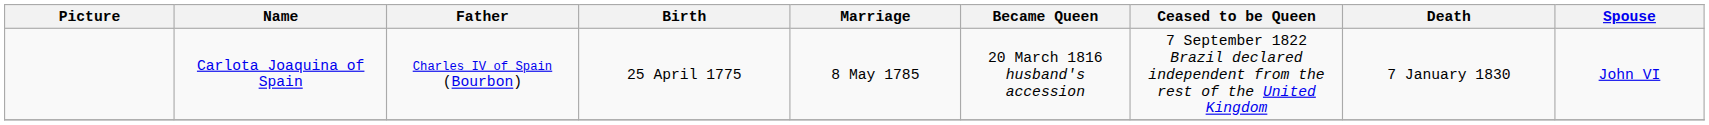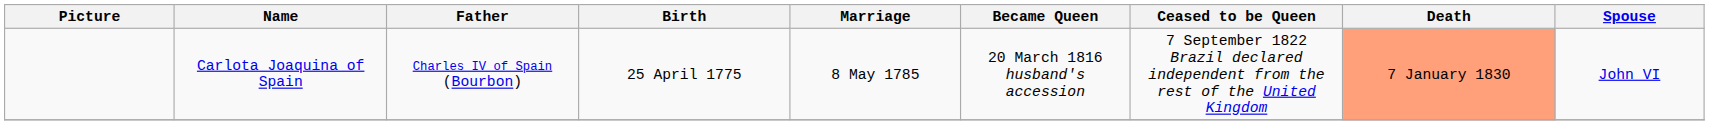(1449, 74) no background -> (1449, 74) lightsalmon background
